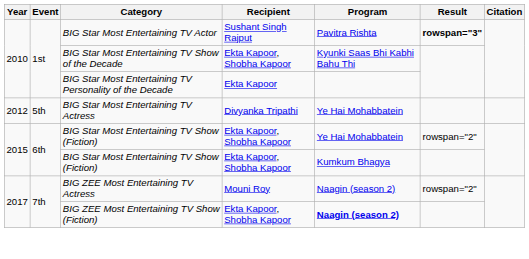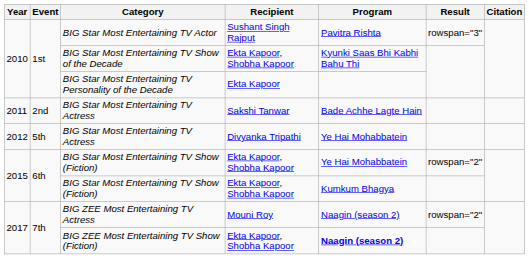(452, 32) bold -> (455, 32) normal
+ row: (127, 110)
